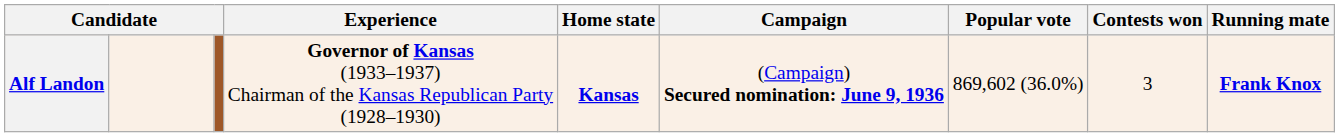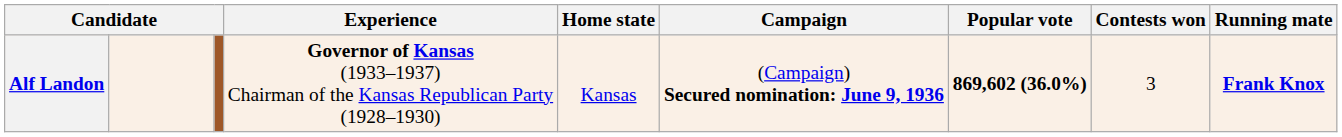(609, 94) bold -> (609, 94) normal
(1018, 83) normal -> (1020, 83) bold
